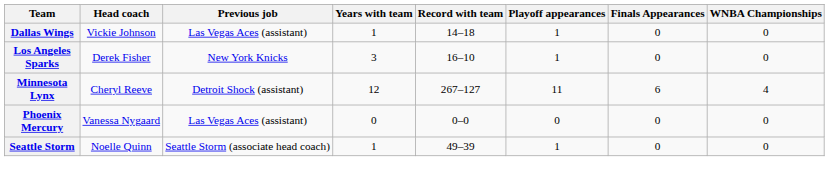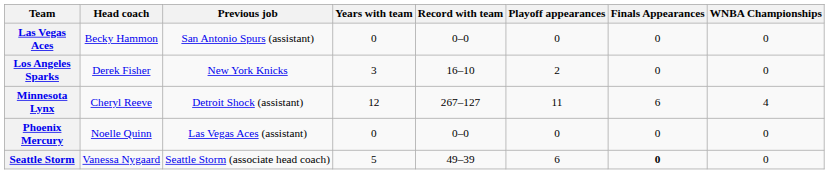- row: (42, 32)
+ row: (42, 39)
(557, 57) 1 -> (557, 71) 2
(121, 121) Vanessa Nygaard -> (121, 134) Noelle Quinn
(121, 146) Noelle Quinn -> (121, 159) Vanessa Nygaard
(374, 146) 1 -> (374, 159) 5
(557, 146) 1 -> (557, 159) 6
(658, 146) normal -> (658, 159) bold
